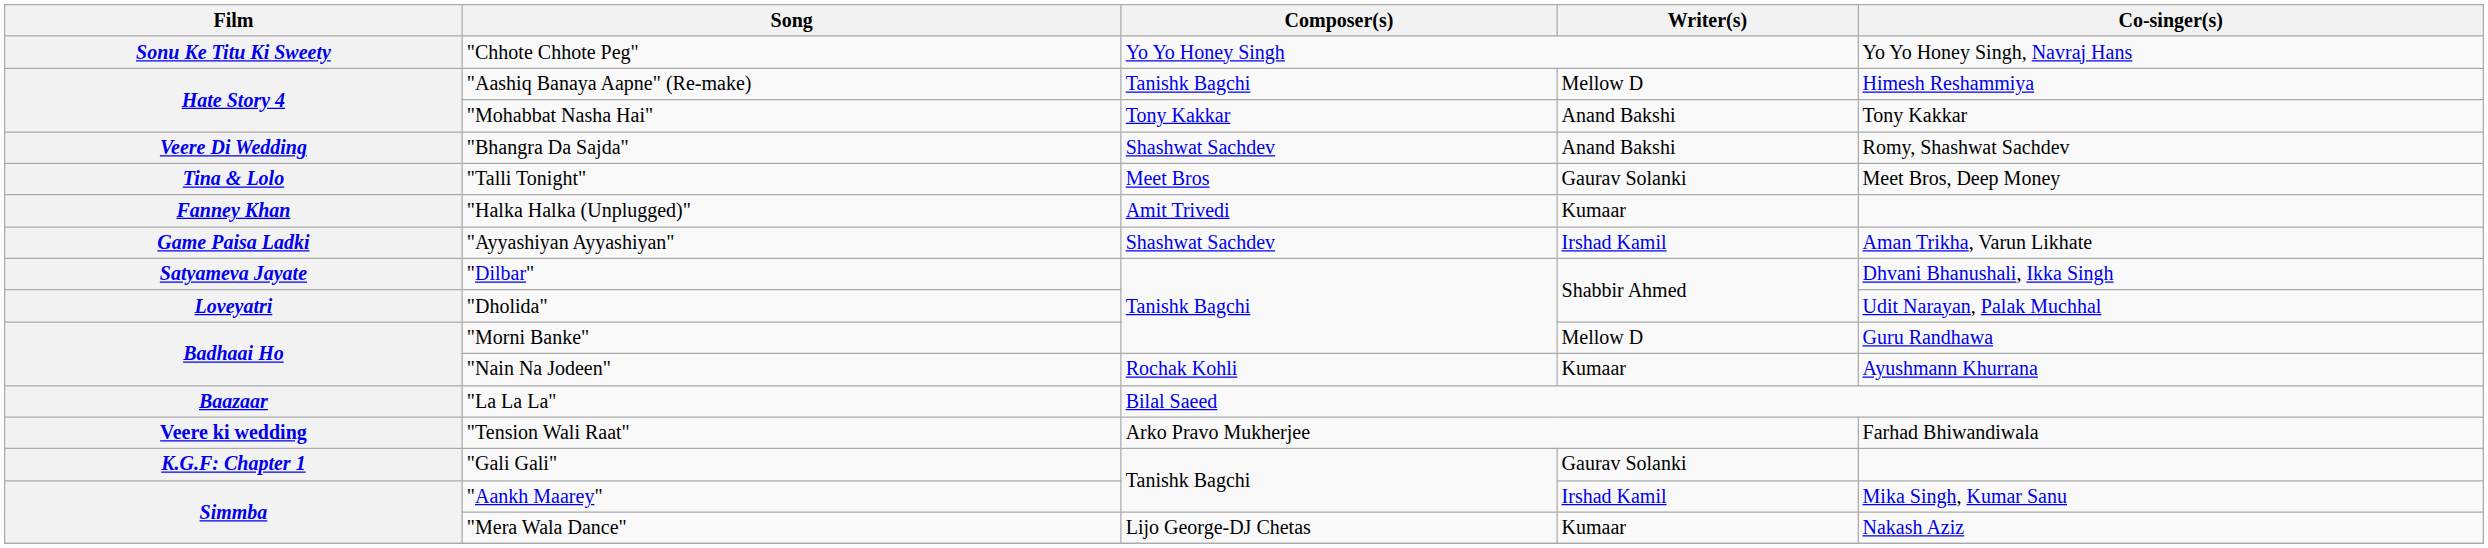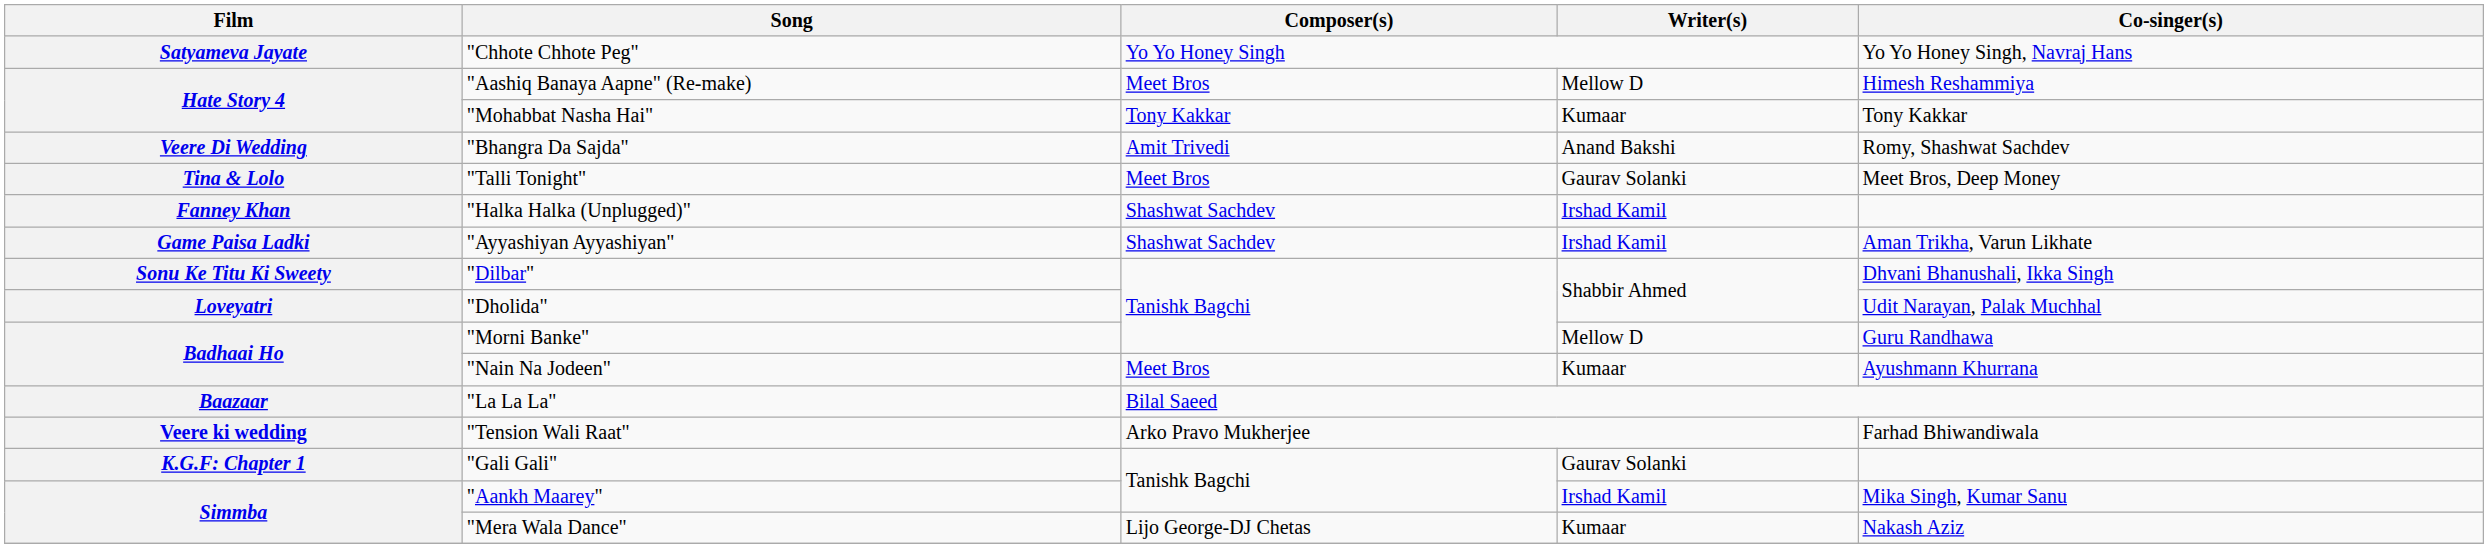(233, 52) Sonu Ke Titu Ki Sweety -> (233, 52) Satyameva Jayate
(1188, 83) Tanishk Bagchi -> (1168, 83) Meet Bros
(1619, 115) Anand Bakshi -> (1594, 115) Kumaar
(1200, 147) Shashwat Sachdev -> (1178, 147) Amit Trivedi
(1178, 210) Amit Trivedi -> (1200, 210) Shashwat Sachdev
(1594, 210) Kumaar -> (1614, 210) Irshad Kamil
(233, 274) Satyameva Jayate -> (233, 274) Sonu Ke Titu Ki Sweety
(1182, 369) Rochak Kohli -> (1168, 369) Meet Bros
